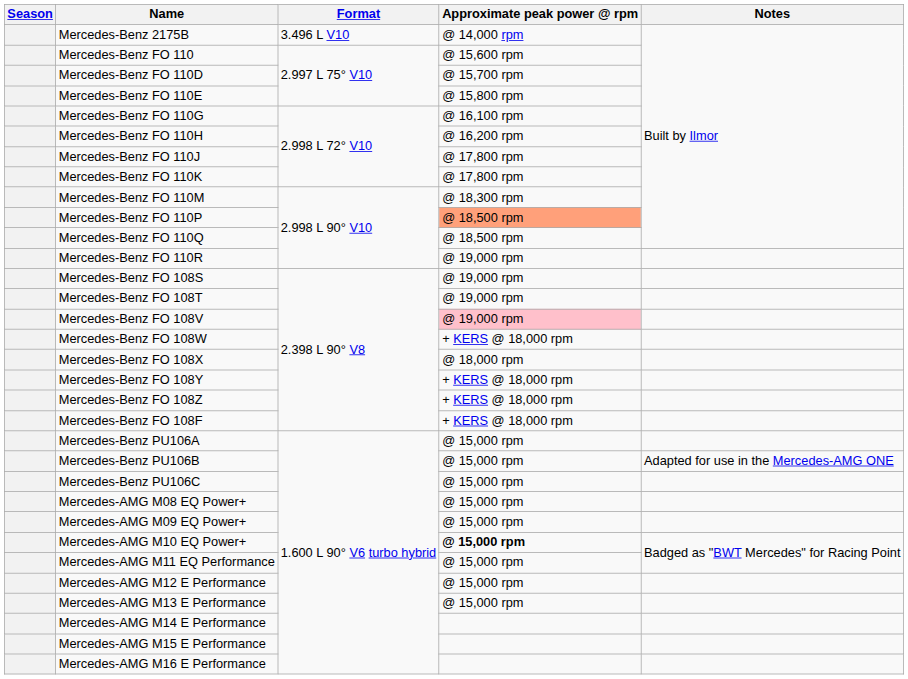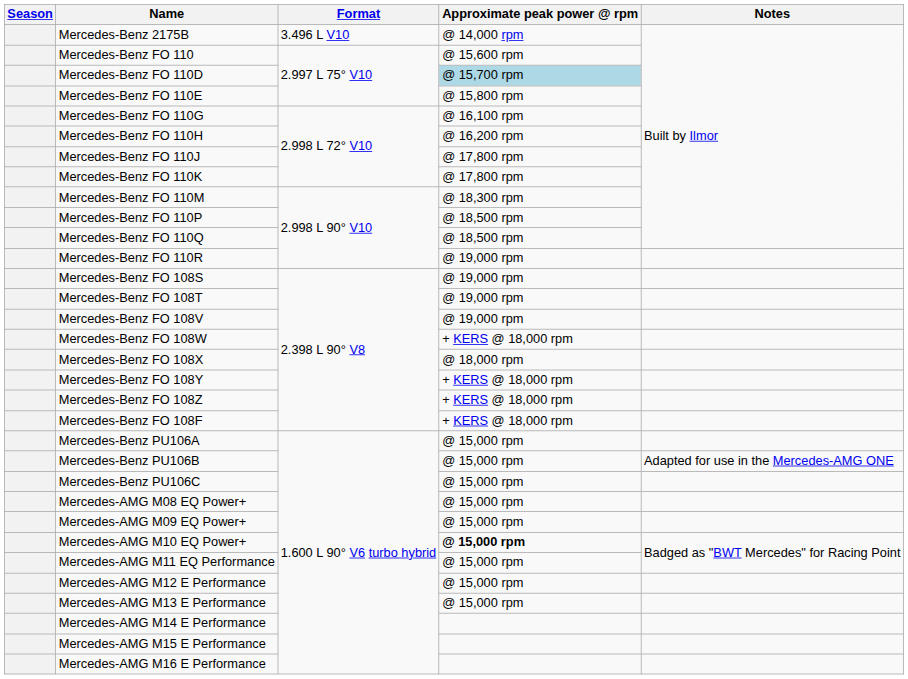(483, 75) no background -> (483, 75) lightblue background
(483, 217) lightsalmon background -> (483, 217) no background
(483, 319) pink background -> (483, 319) no background
